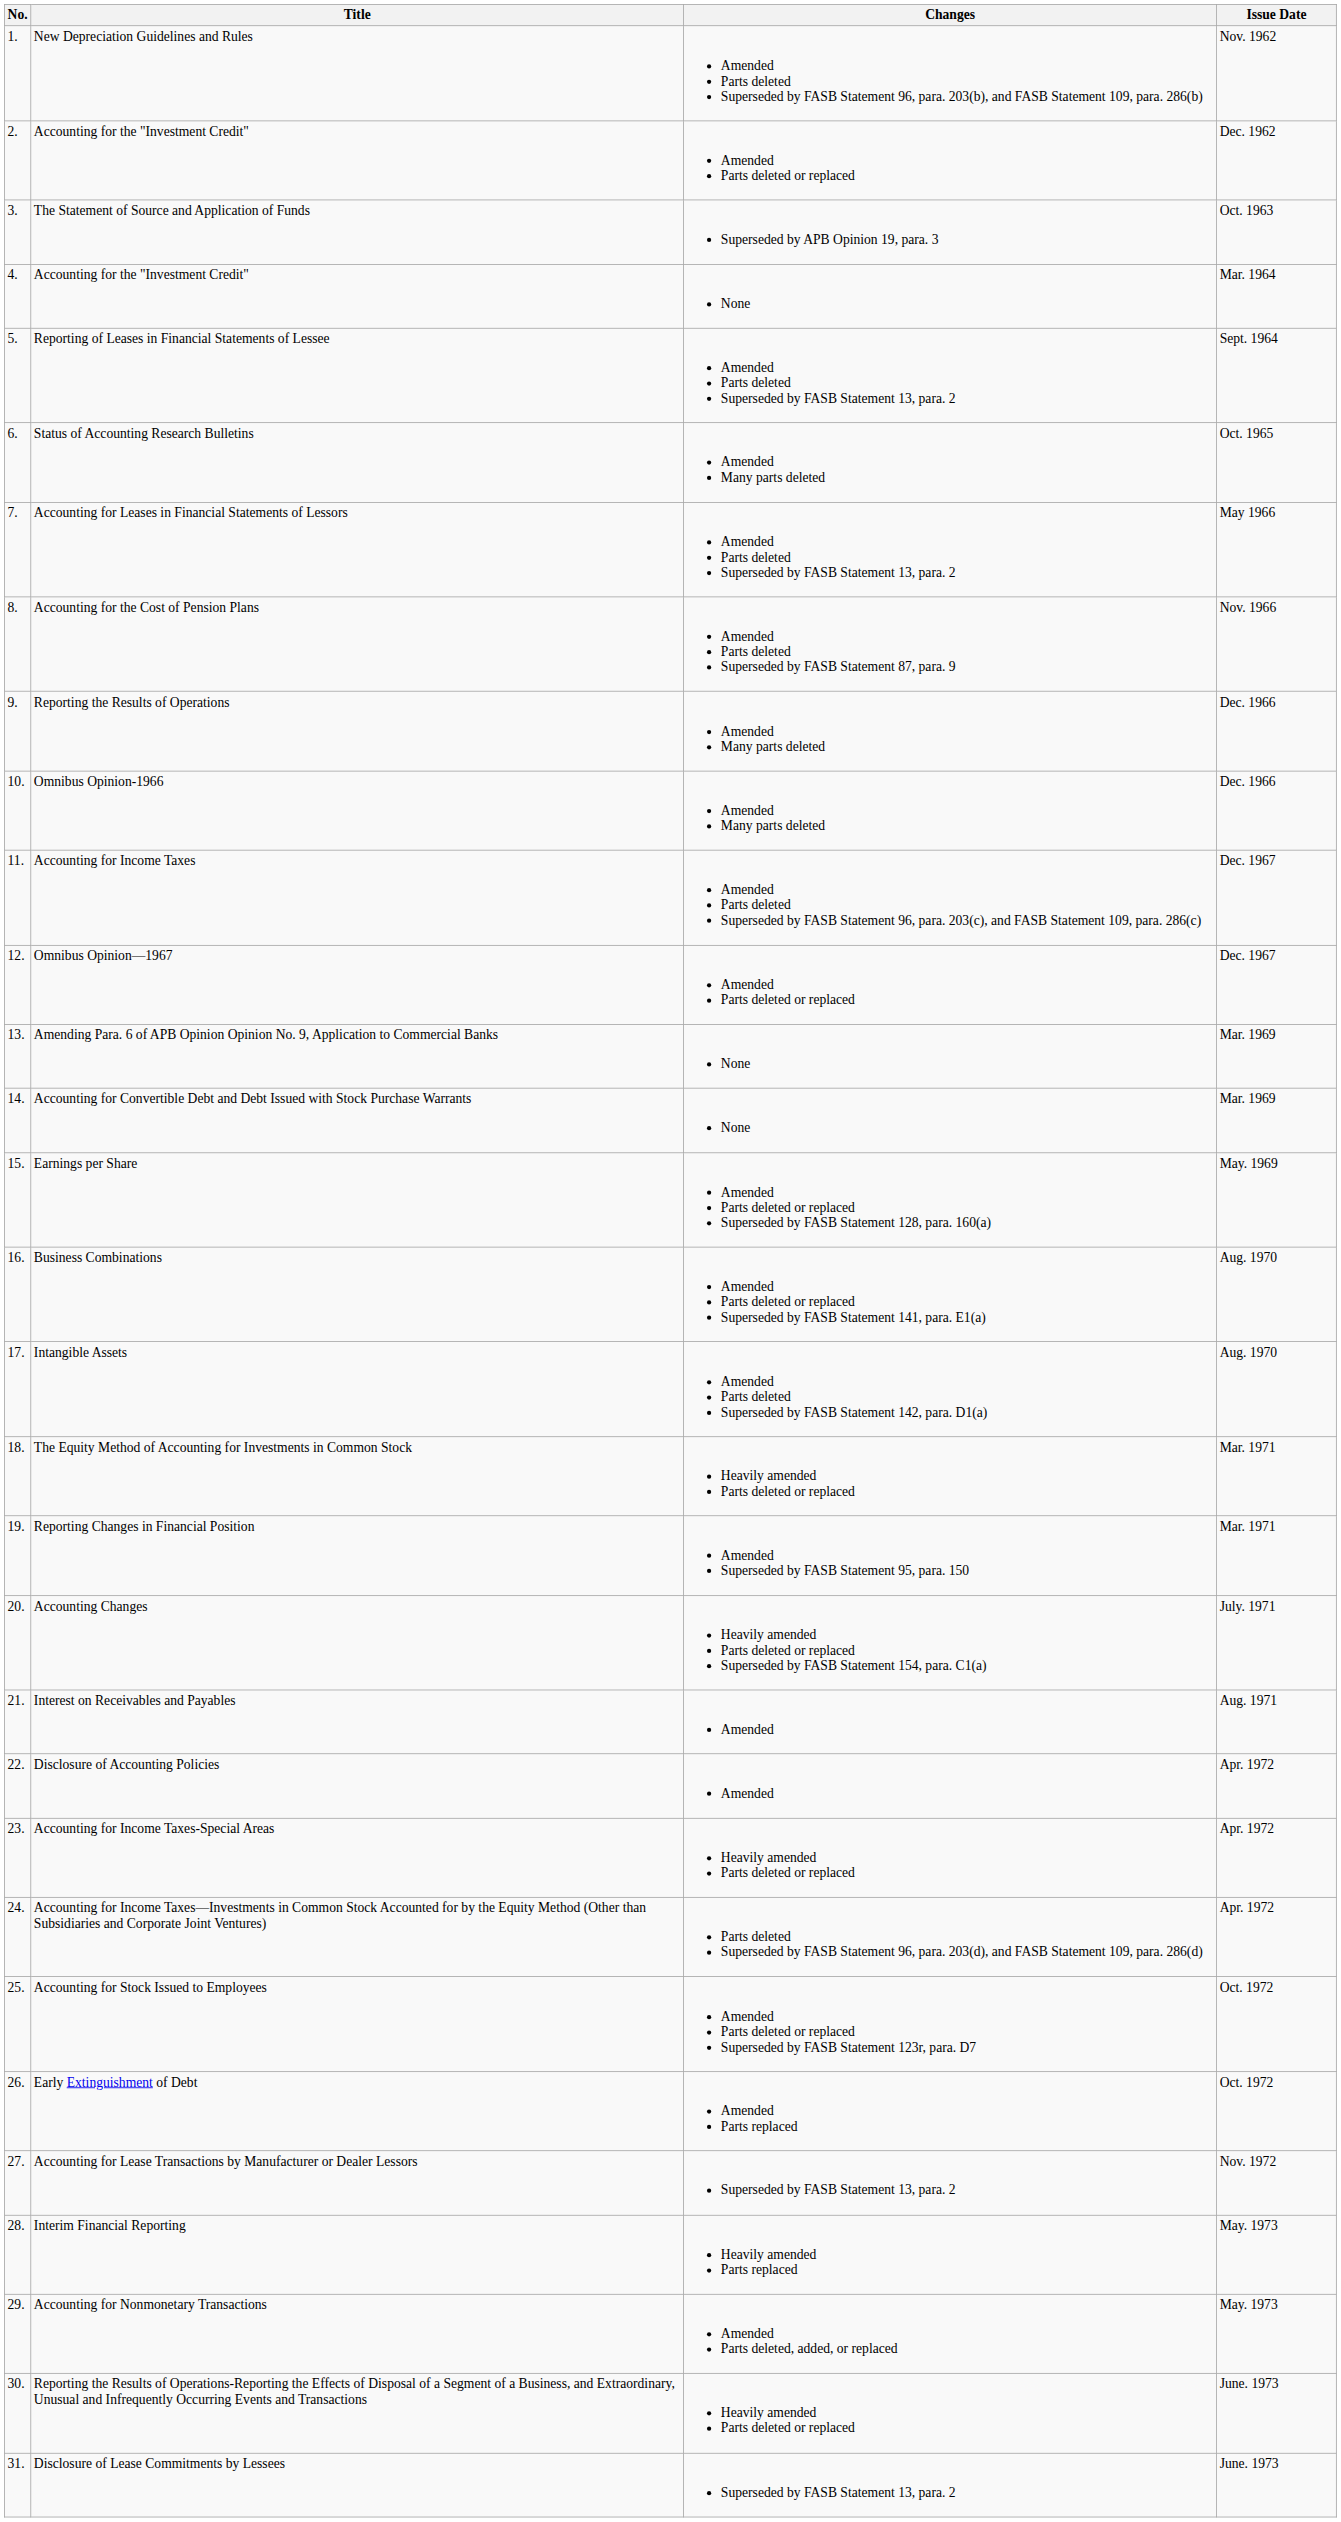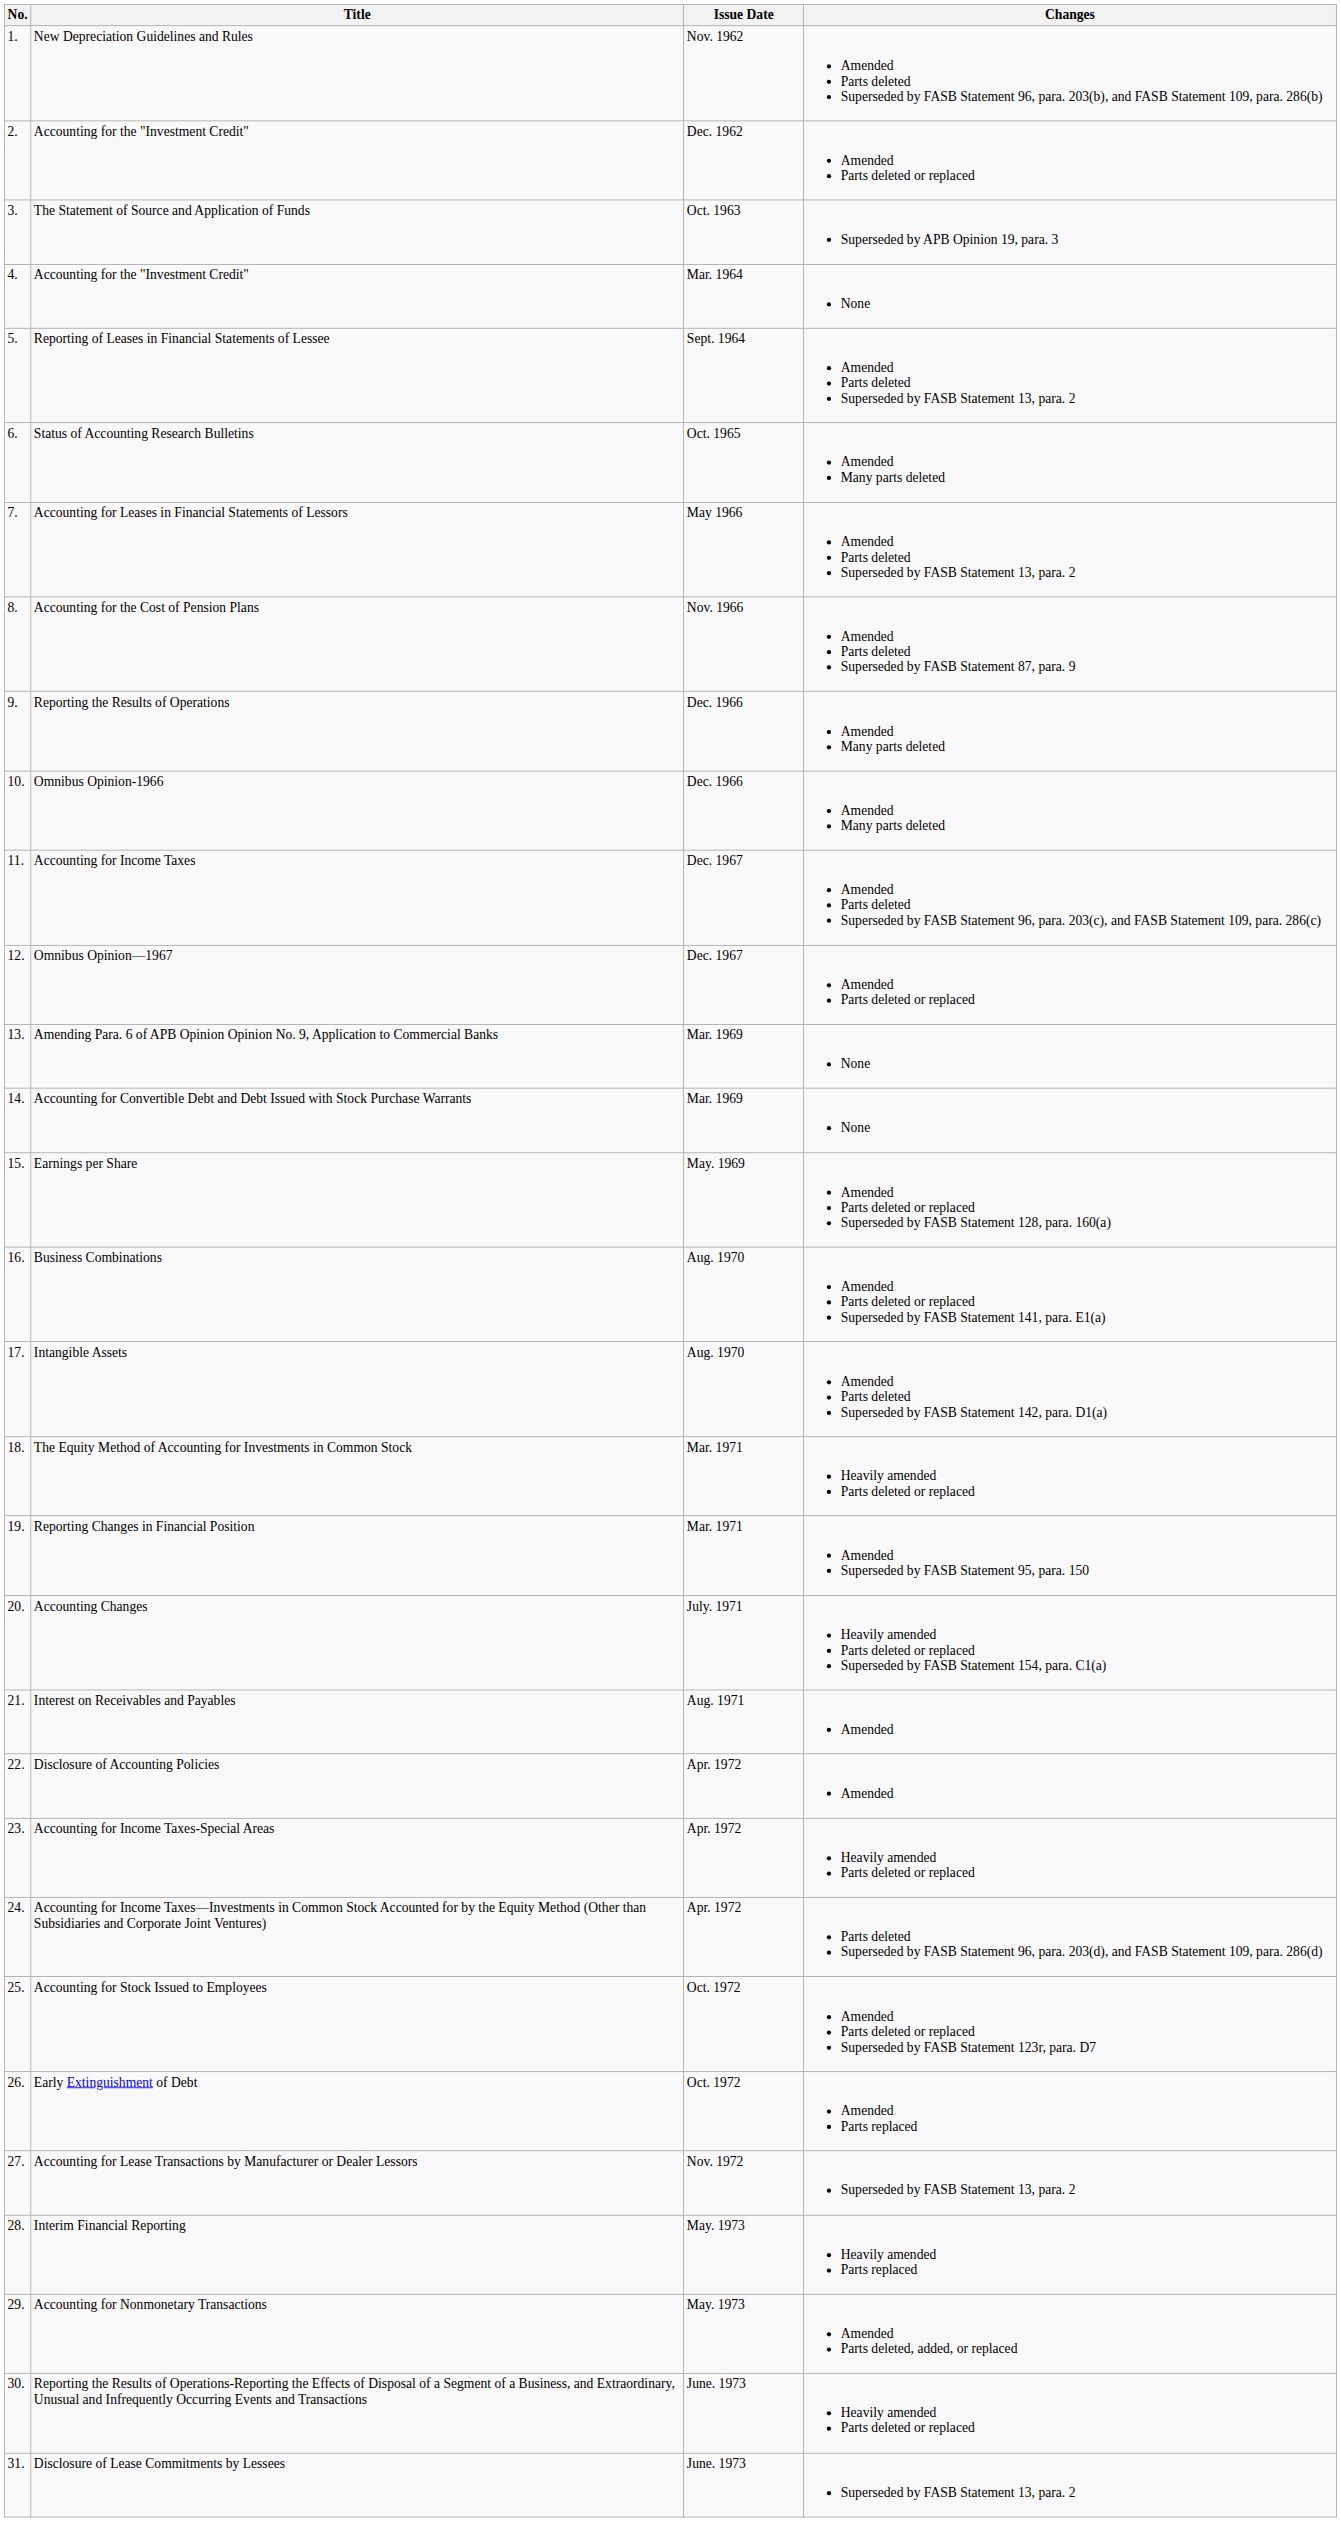columns swapped: (1276, 15) <-> (950, 15)
